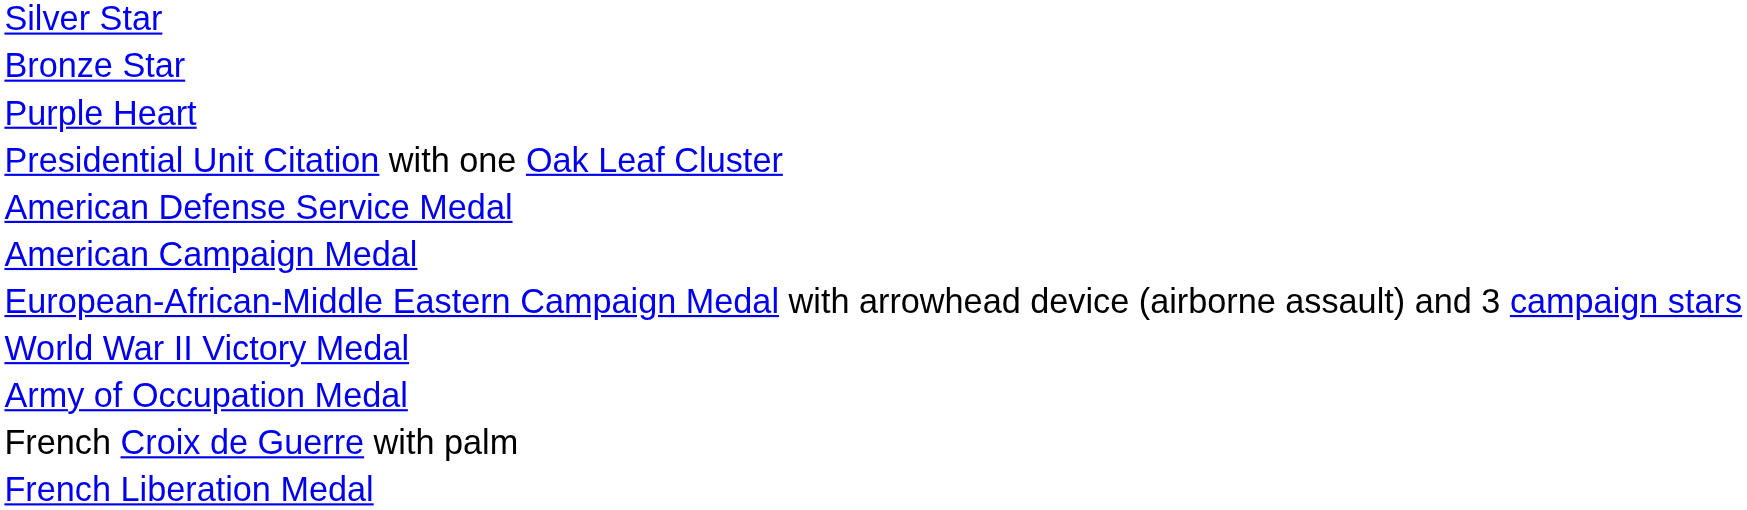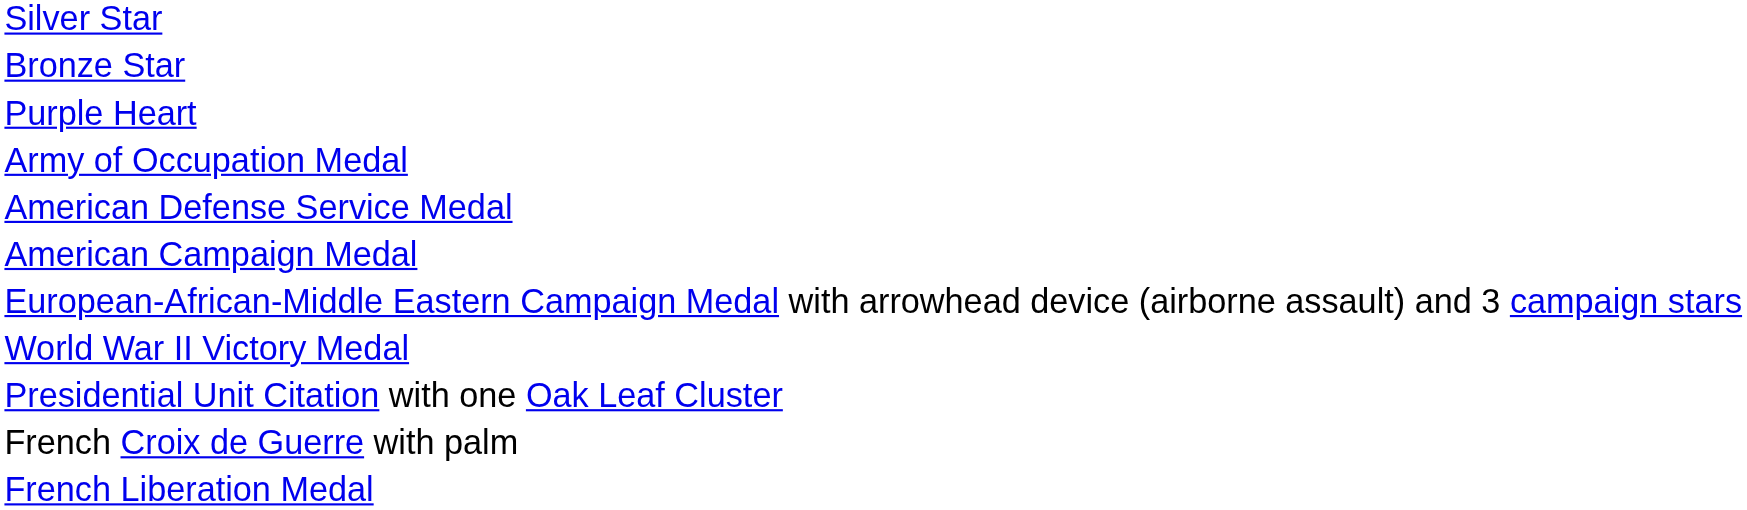(394, 160) Presidential Unit Citation with one Oak Leaf Cluster -> (206, 160) Army of Occupation Medal
(206, 395) Army of Occupation Medal -> (394, 395) Presidential Unit Citation with one Oak Leaf Cluster
